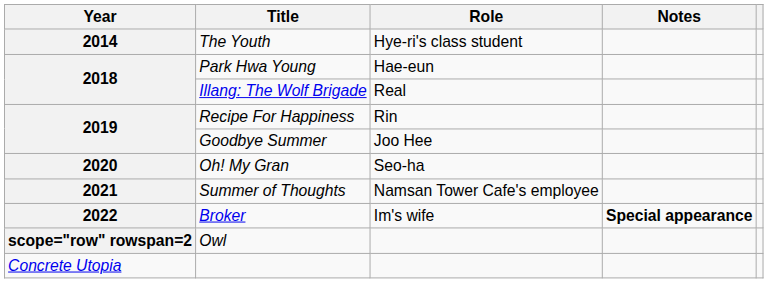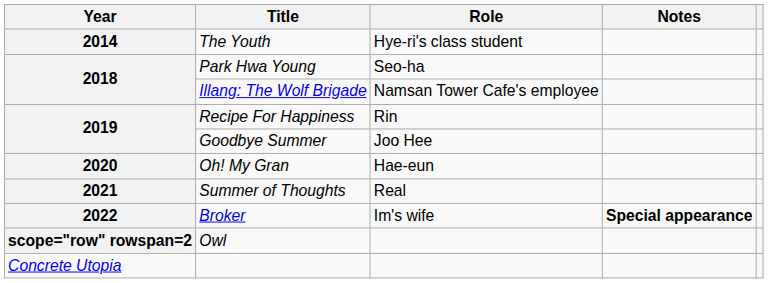(404, 66) Hae-eun -> (399, 66) Seo-ha
(390, 91) Real -> (486, 91) Namsan Tower Cafe's employee
(399, 166) Seo-ha -> (404, 166) Hae-eun
(486, 191) Namsan Tower Cafe's employee -> (390, 191) Real
